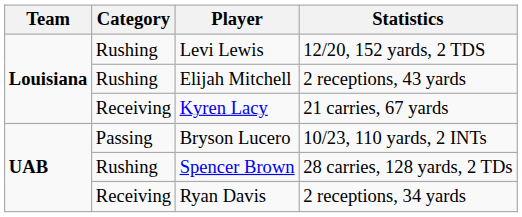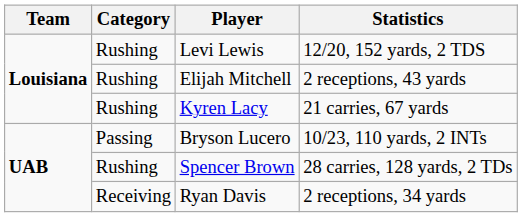(133, 108) Receiving -> (127, 108) Rushing
